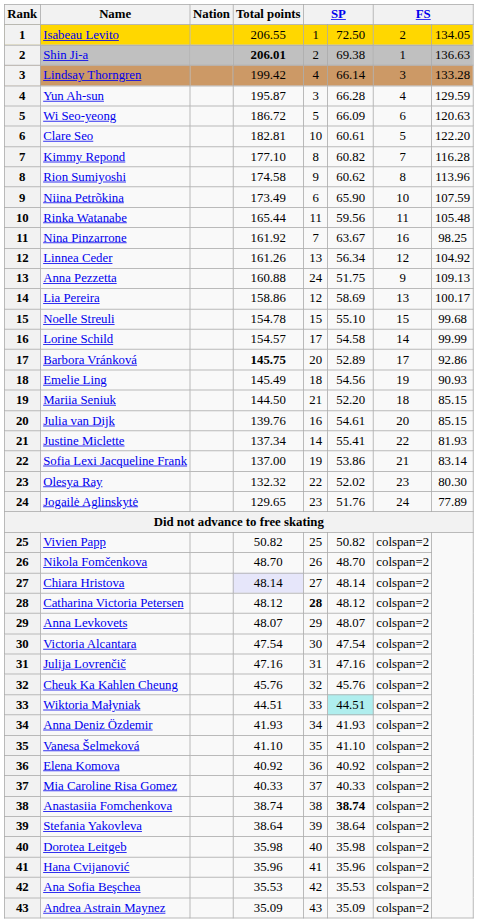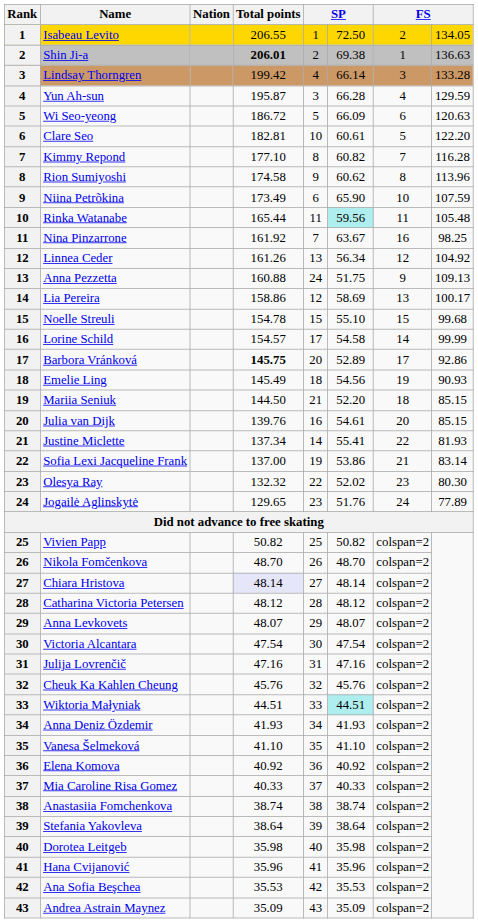(351, 217) no background -> (351, 217) paleturquoise background
(316, 603) bold -> (316, 603) normal
(351, 806) bold -> (351, 806) normal
